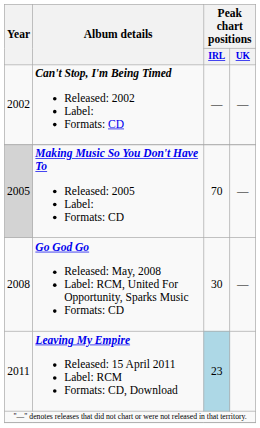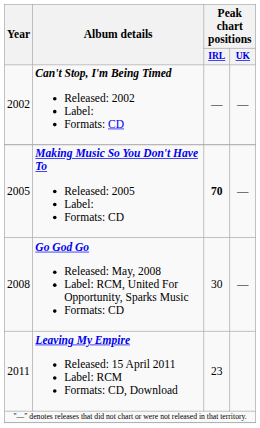(19, 191) lightgrey background -> (19, 191) no background
(217, 191) normal -> (217, 191) bold
(217, 371) lightblue background -> (217, 371) no background
